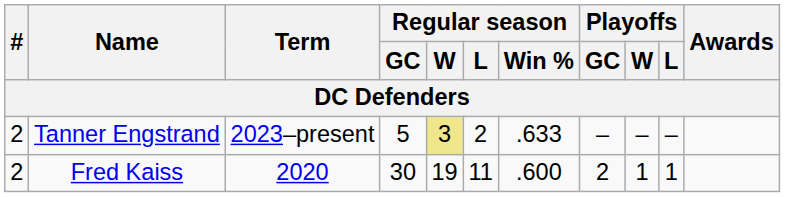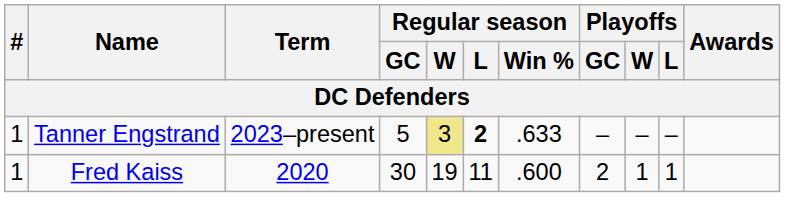(17, 135) 2 -> (17, 135) 1
(481, 135) normal -> (481, 135) bold
(17, 172) 2 -> (17, 172) 1
